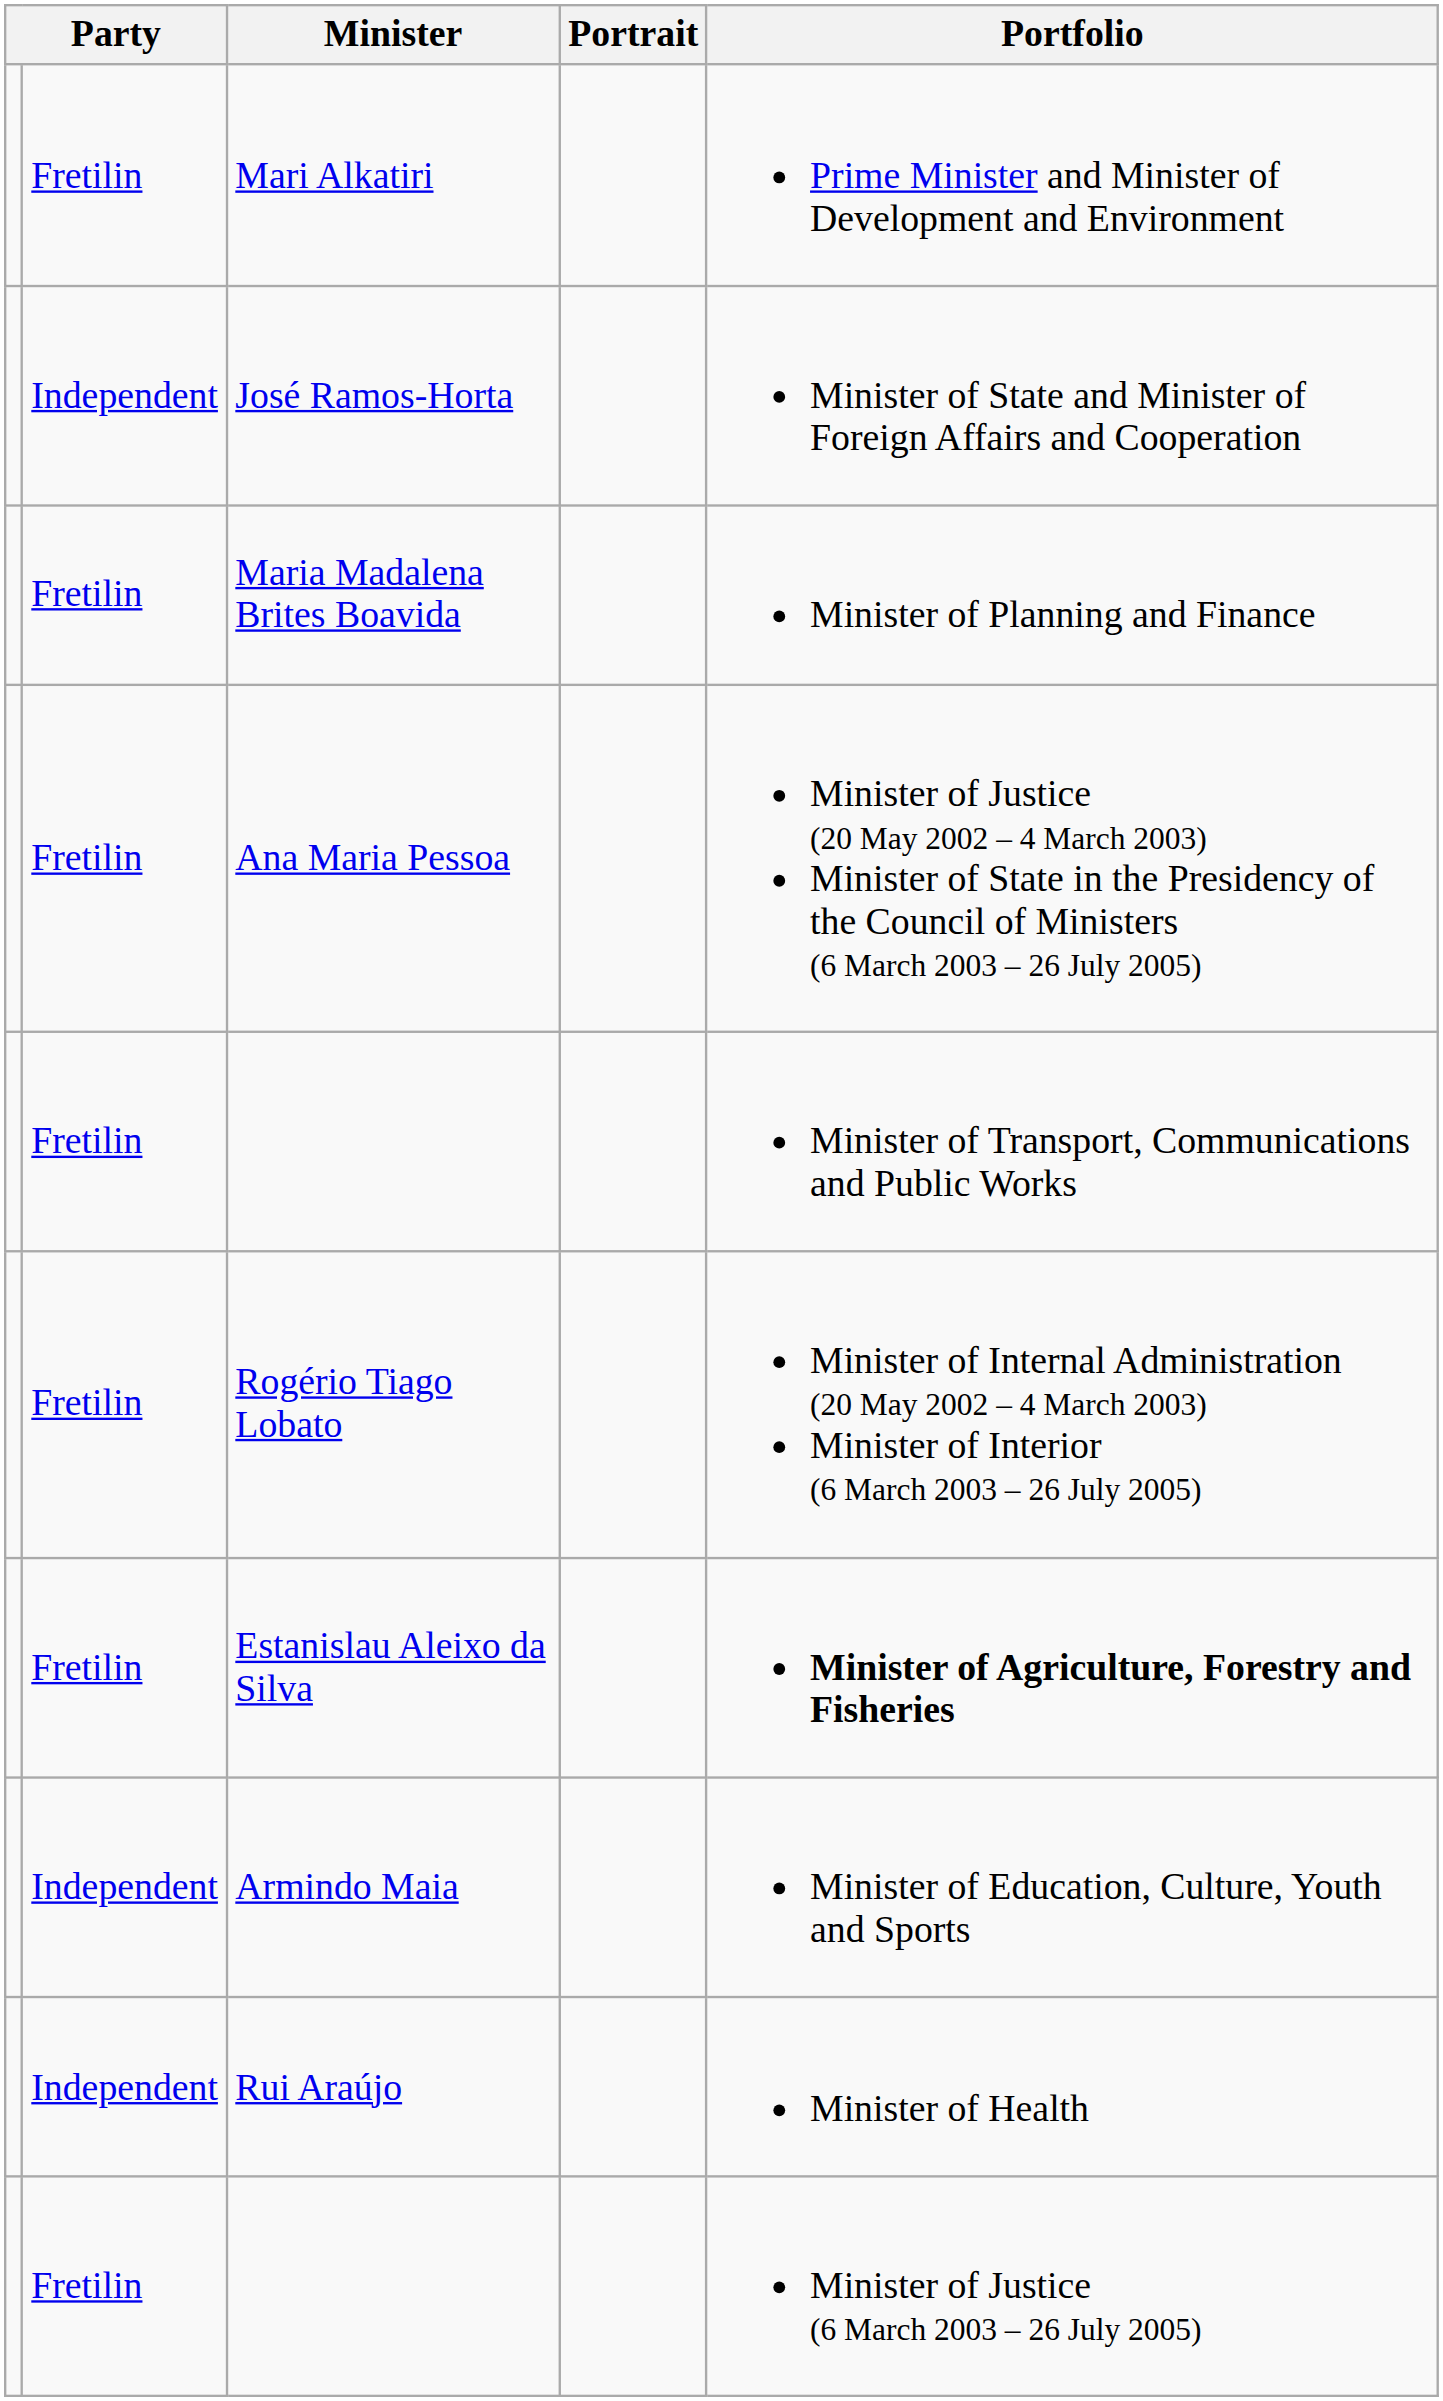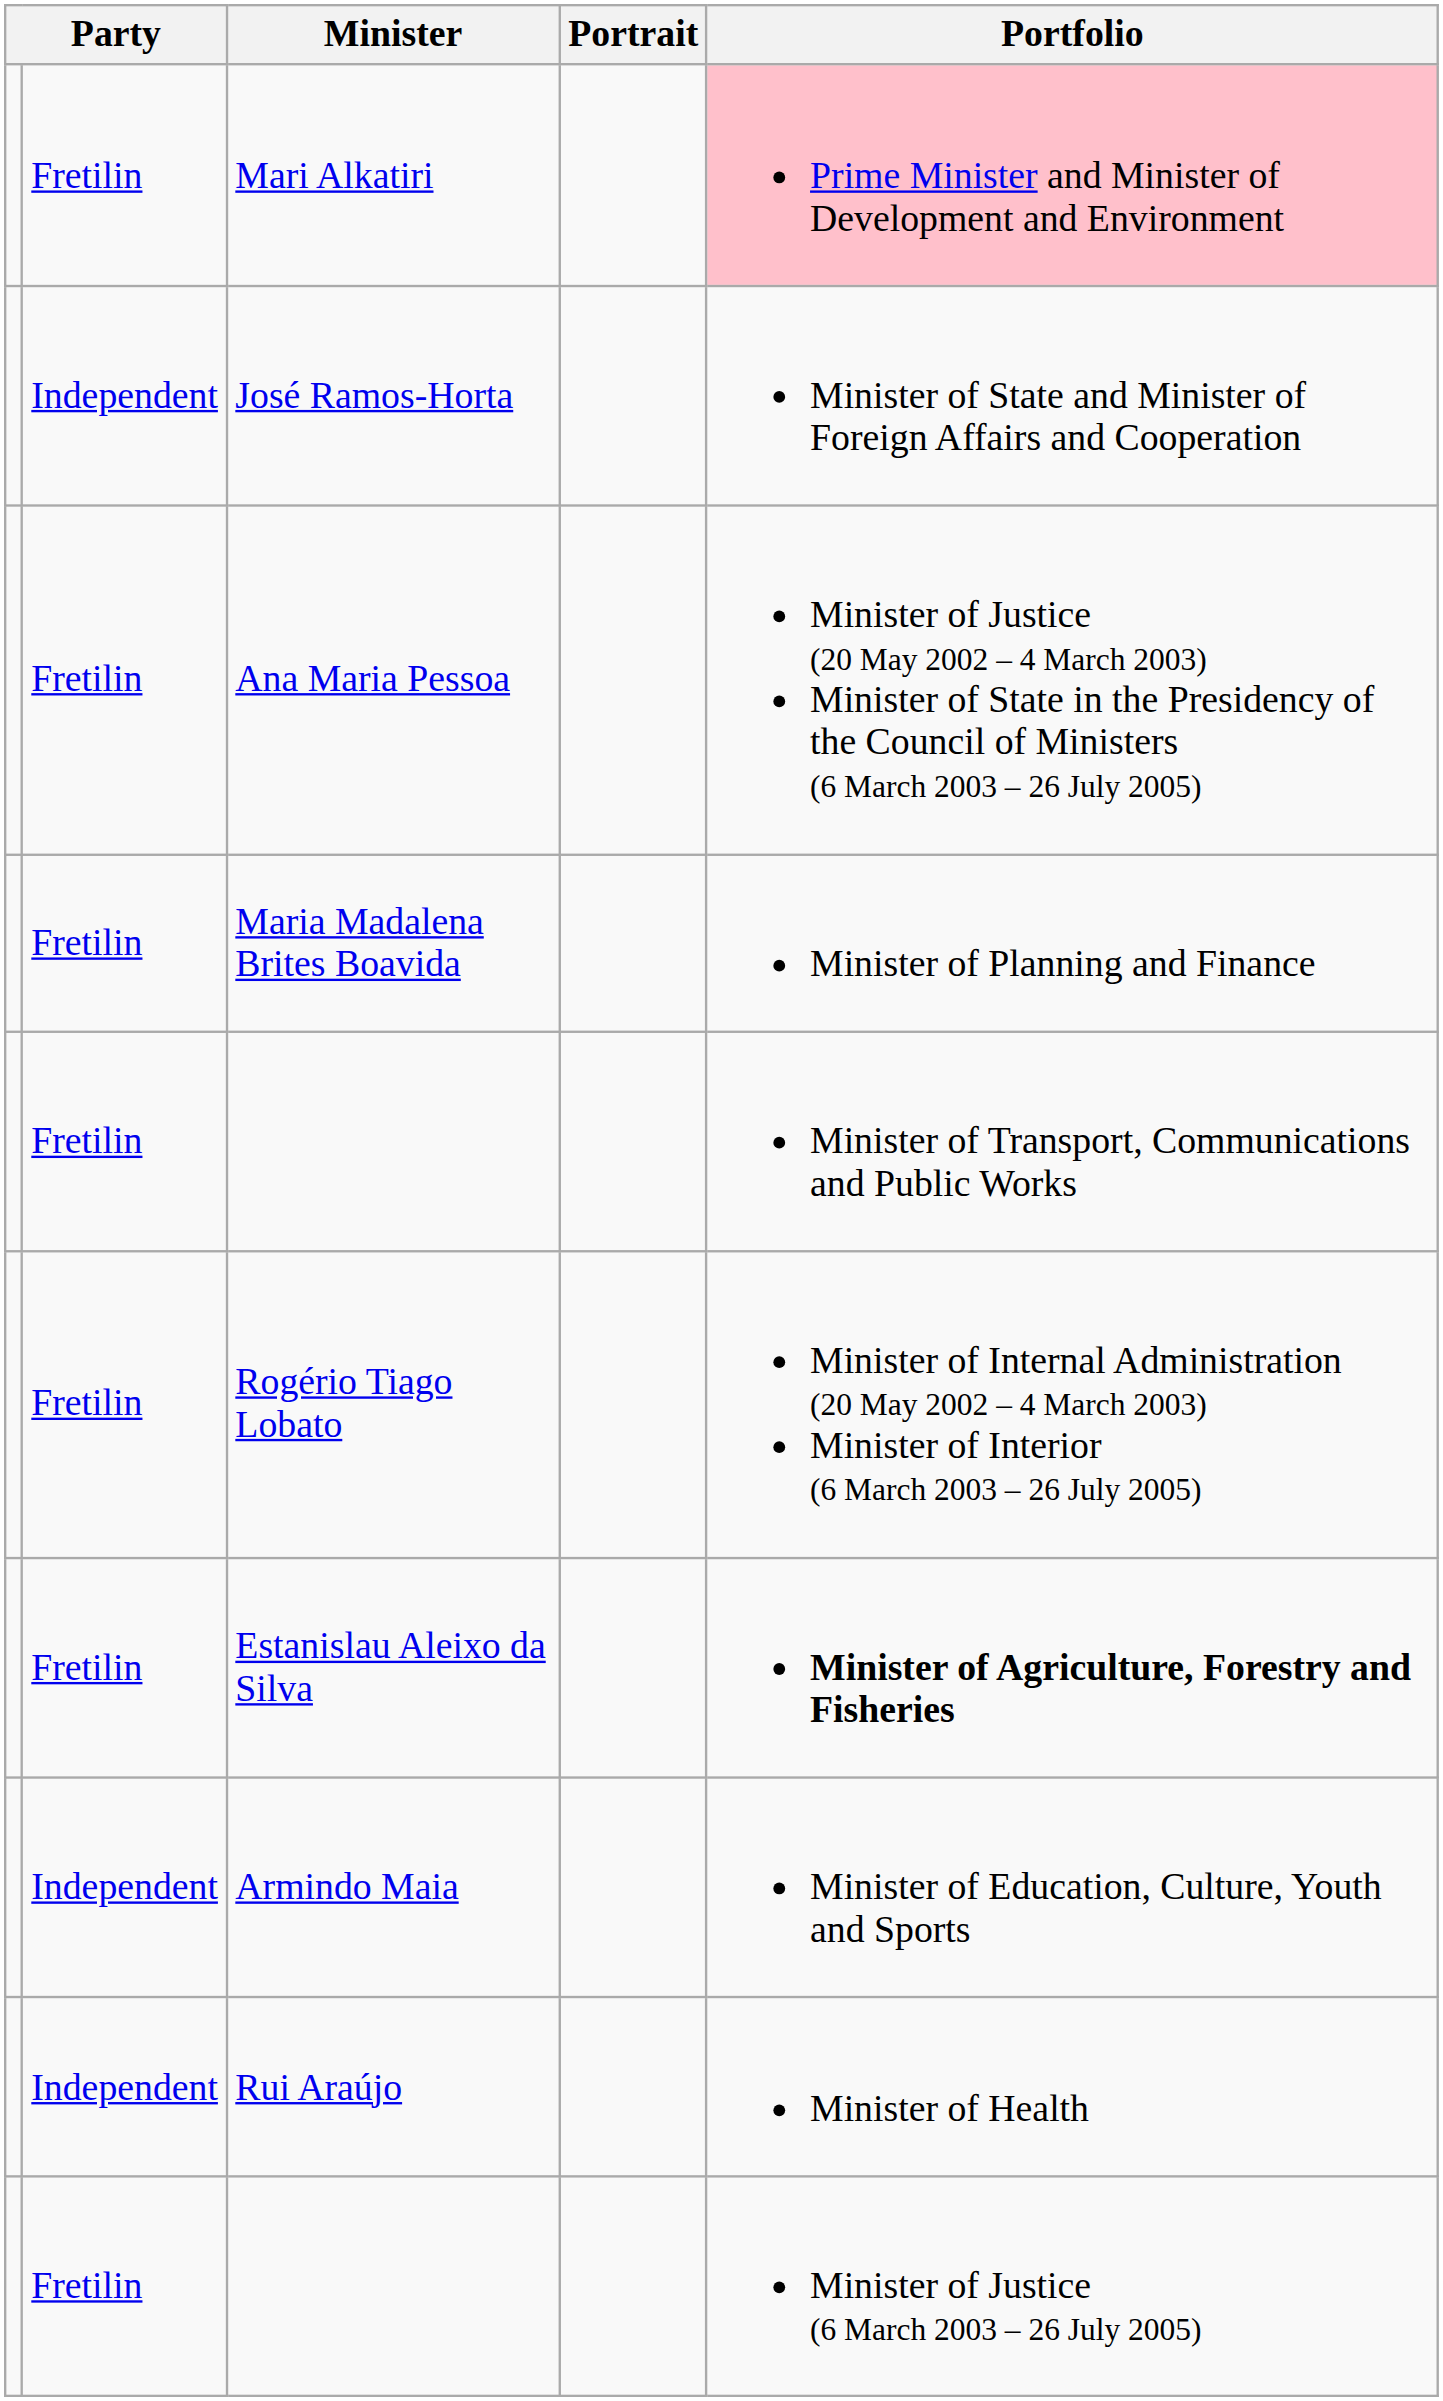(1072, 196) no background -> (1072, 196) pink background
rows swapped: (87, 856) <-> (87, 594)
